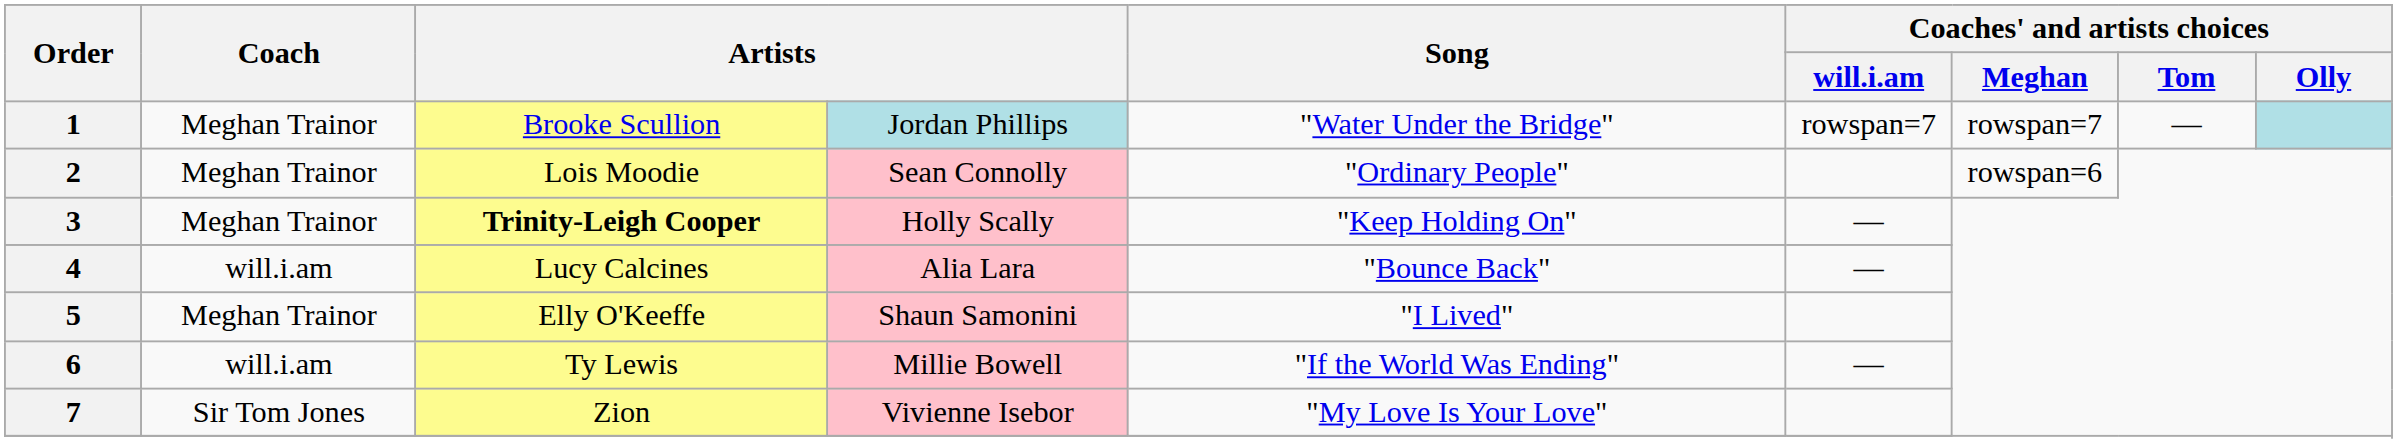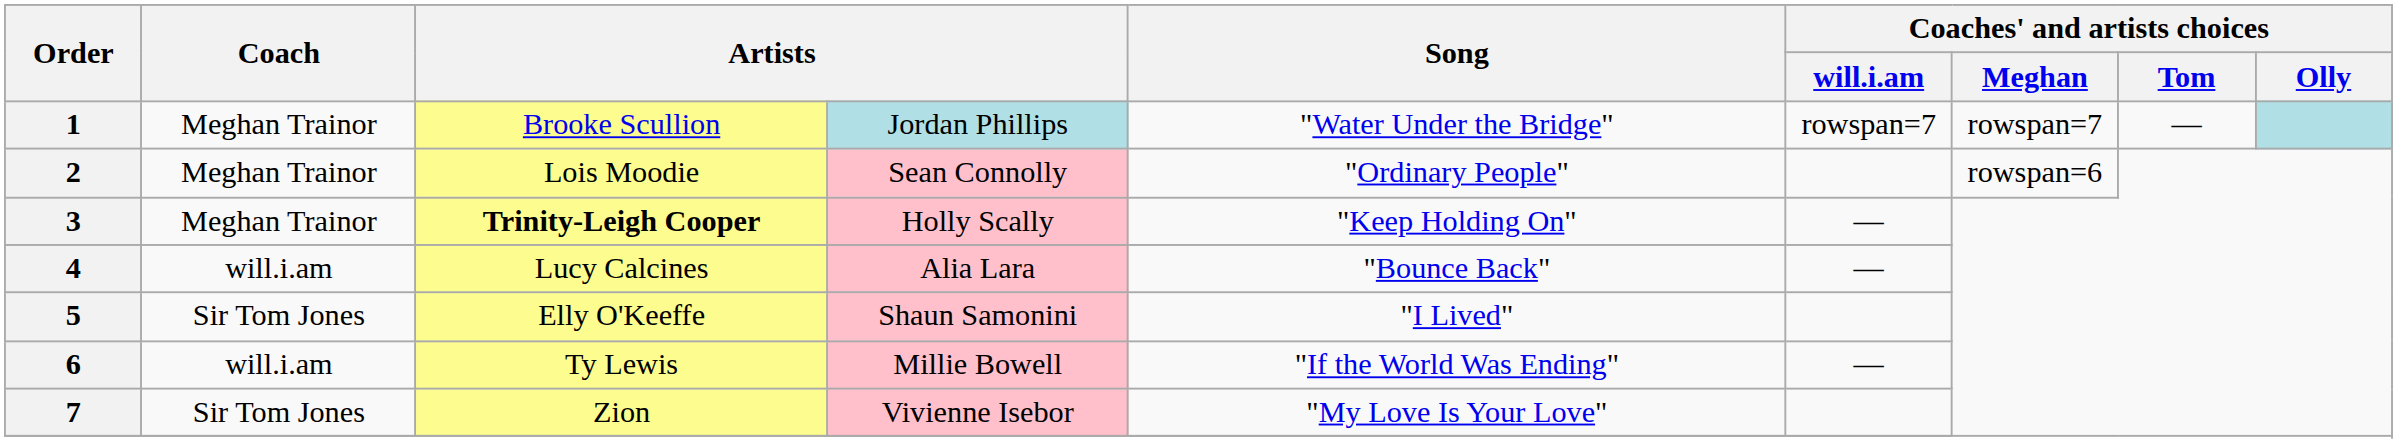(279, 316) Meghan Trainor -> (279, 316) Sir Tom Jones
